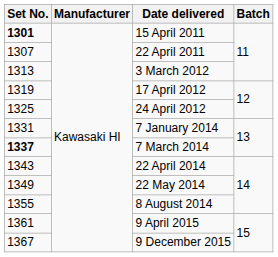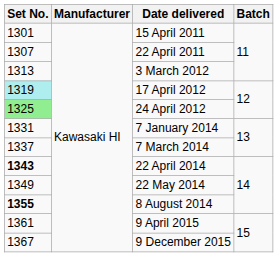(20, 33) bold -> (20, 33) normal
(20, 90) no background -> (20, 90) paleturquoise background
(20, 109) no background -> (20, 109) lightgreen background
(20, 147) bold -> (20, 147) normal
(20, 166) normal -> (20, 166) bold
(20, 204) normal -> (20, 204) bold
